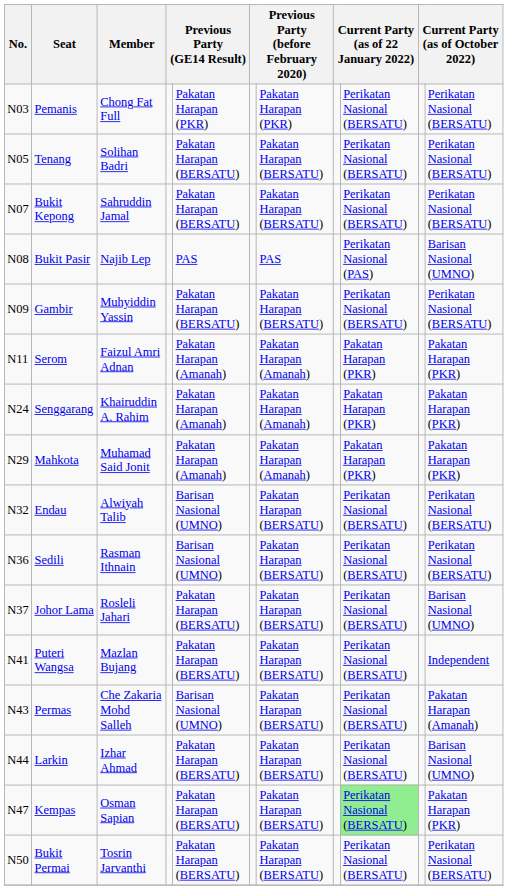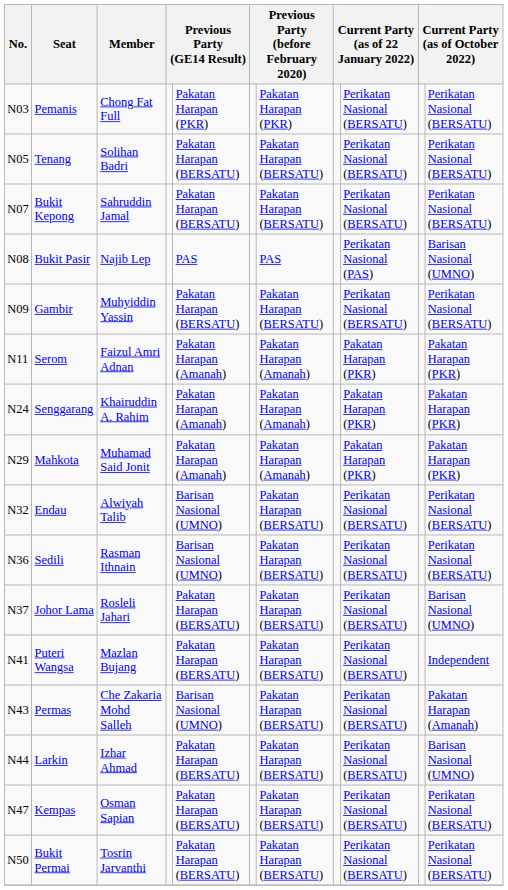(375, 810) lightgreen background -> (375, 810) no background
(449, 810) Pakatan Harapan (PKR) -> (460, 810) Perikatan Nasional (BERSATU)
